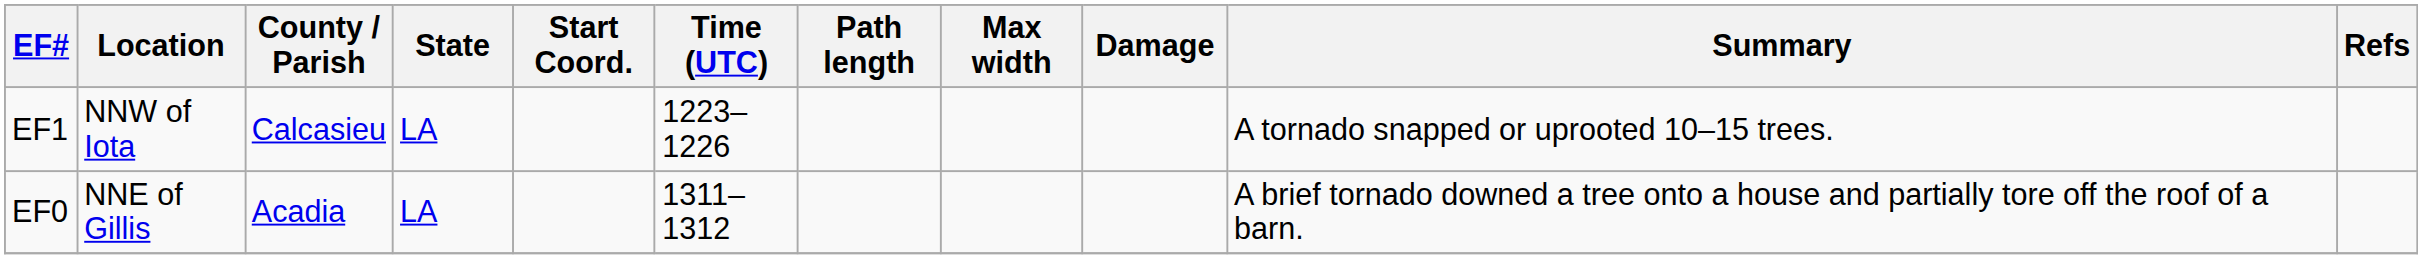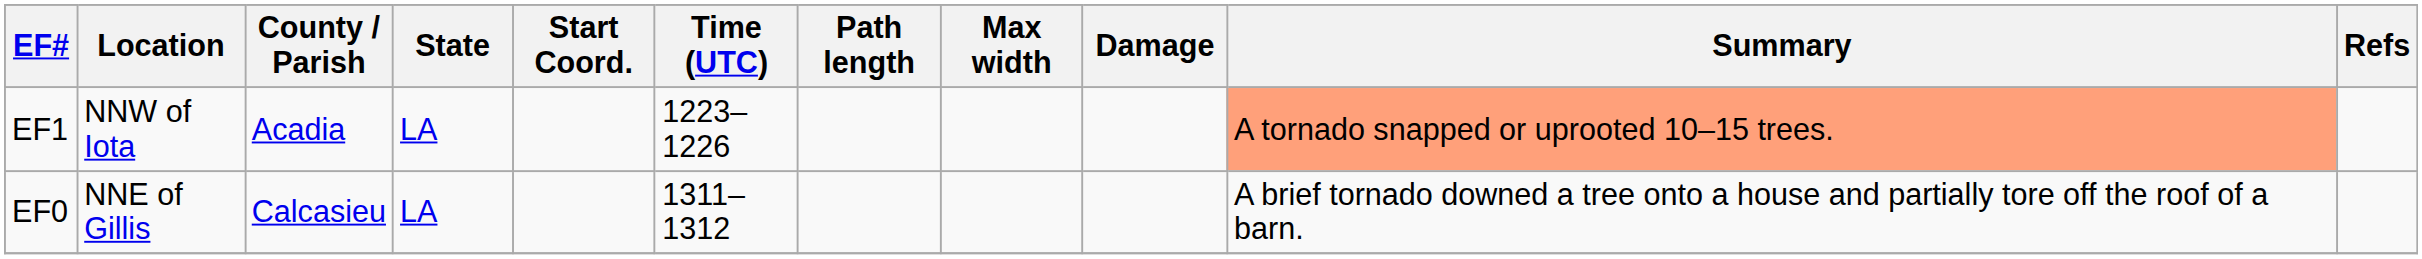(319, 128) Calcasieu -> (298, 128) Acadia
(1534, 128) no background -> (1534, 128) lightsalmon background
(298, 211) Acadia -> (319, 211) Calcasieu
